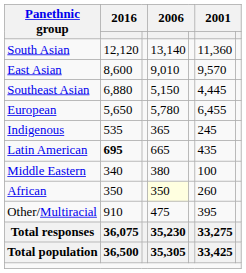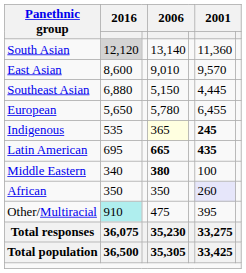(121, 49) no background -> (121, 49) lightgrey background
(160, 130) no background -> (160, 130) lightyellow background
(207, 130) normal -> (207, 130) bold
(113, 150) bold -> (113, 150) normal
(160, 150) normal -> (160, 150) bold
(207, 150) normal -> (207, 150) bold
(160, 171) normal -> (160, 171) bold
(160, 191) lightyellow background -> (160, 191) no background
(207, 191) no background -> (207, 191) lavender background
(113, 211) no background -> (113, 211) paleturquoise background
